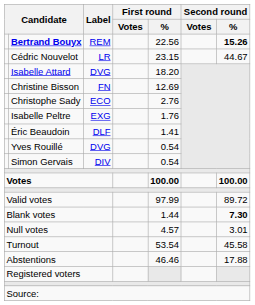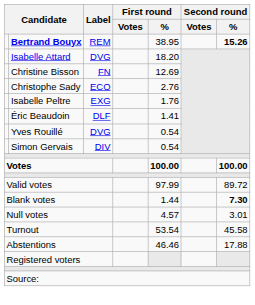(167, 42) 22.56 -> (167, 42) 38.95
- row: (44, 57)
